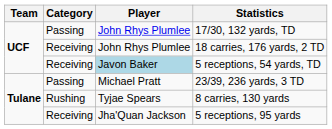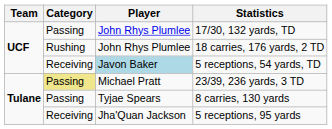(69, 47) Receiving -> (66, 47) Rushing
(65, 81) no background -> (65, 81) khaki background
(66, 98) Rushing -> (65, 98) Passing
